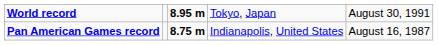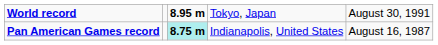(187, 31) no background -> (187, 31) paleturquoise background
